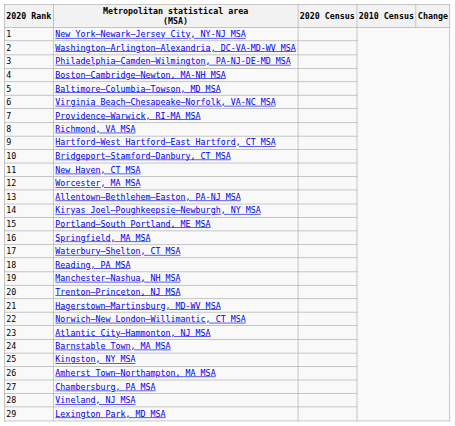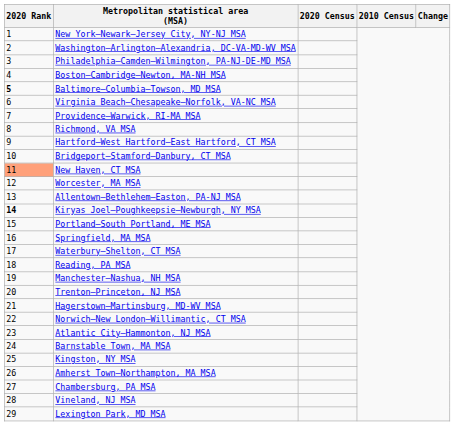(9, 88) normal -> (9, 88) bold
(11, 170) no background -> (11, 170) lightsalmon background
(11, 211) normal -> (11, 211) bold
